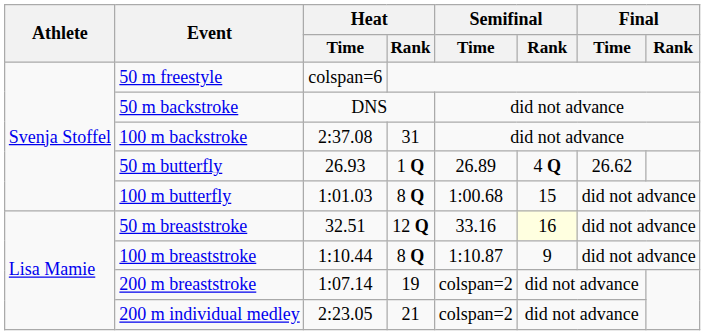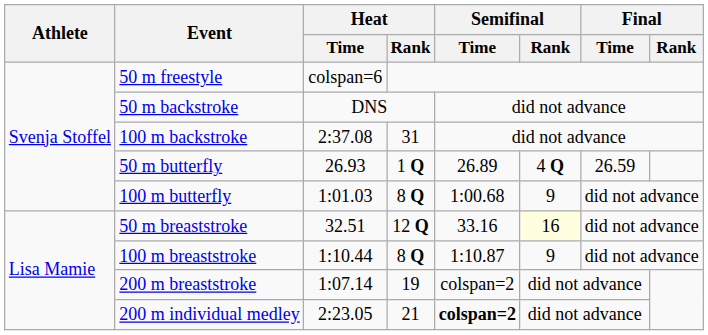(612, 166) 26.62 -> (615, 166) 26.59
(547, 196) 15 -> (550, 196) 9
(476, 315) normal -> (477, 315) bold
